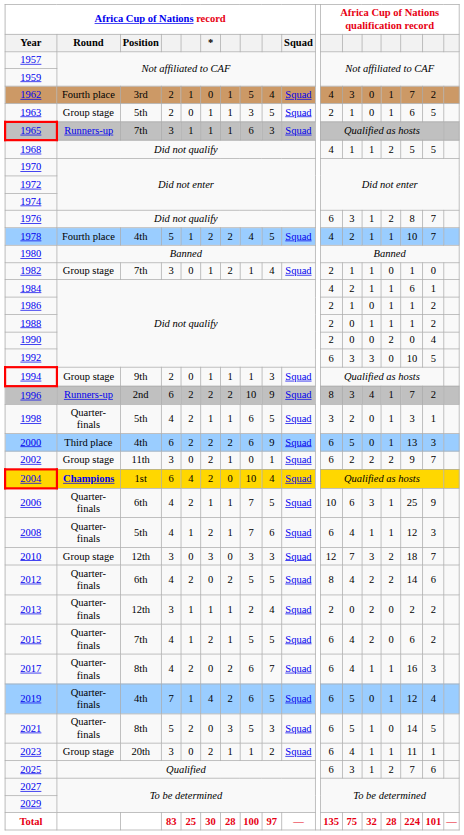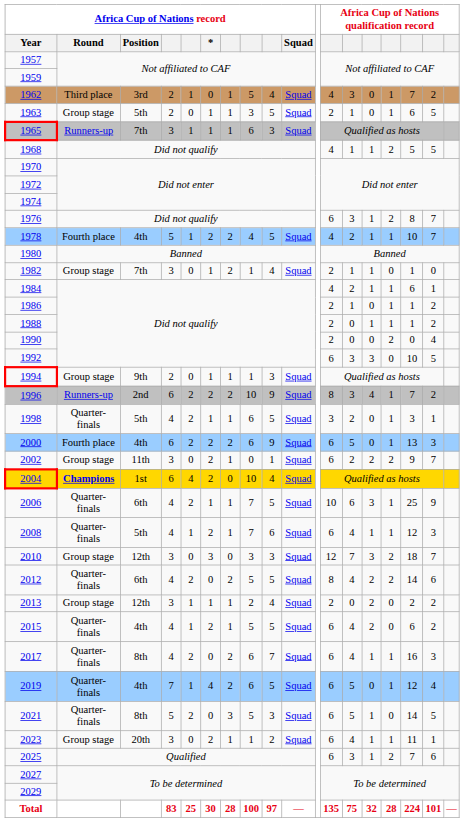(88, 95) Fourth place -> (88, 95) Third place
(88, 442) Third place -> (88, 442) Fourth place
(88, 609) Quarter-finals -> (88, 603) Group stage
(141, 639) 7th -> (141, 627) 4th
